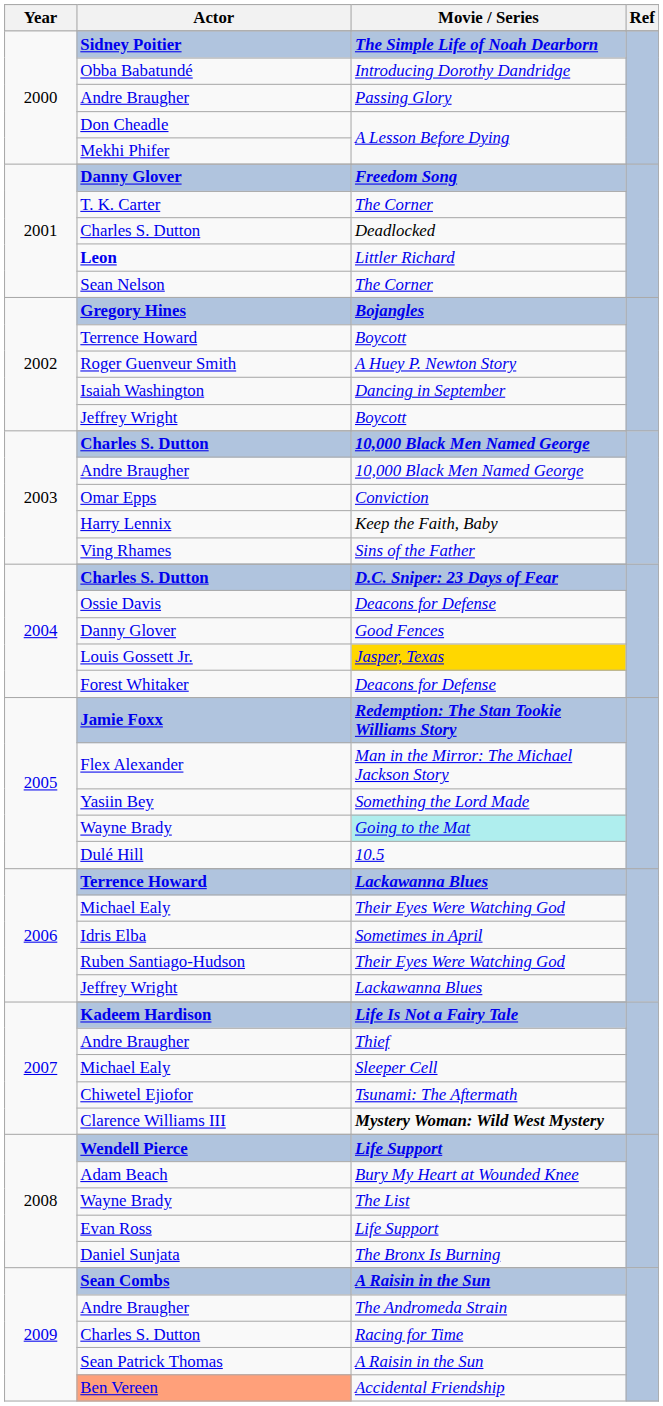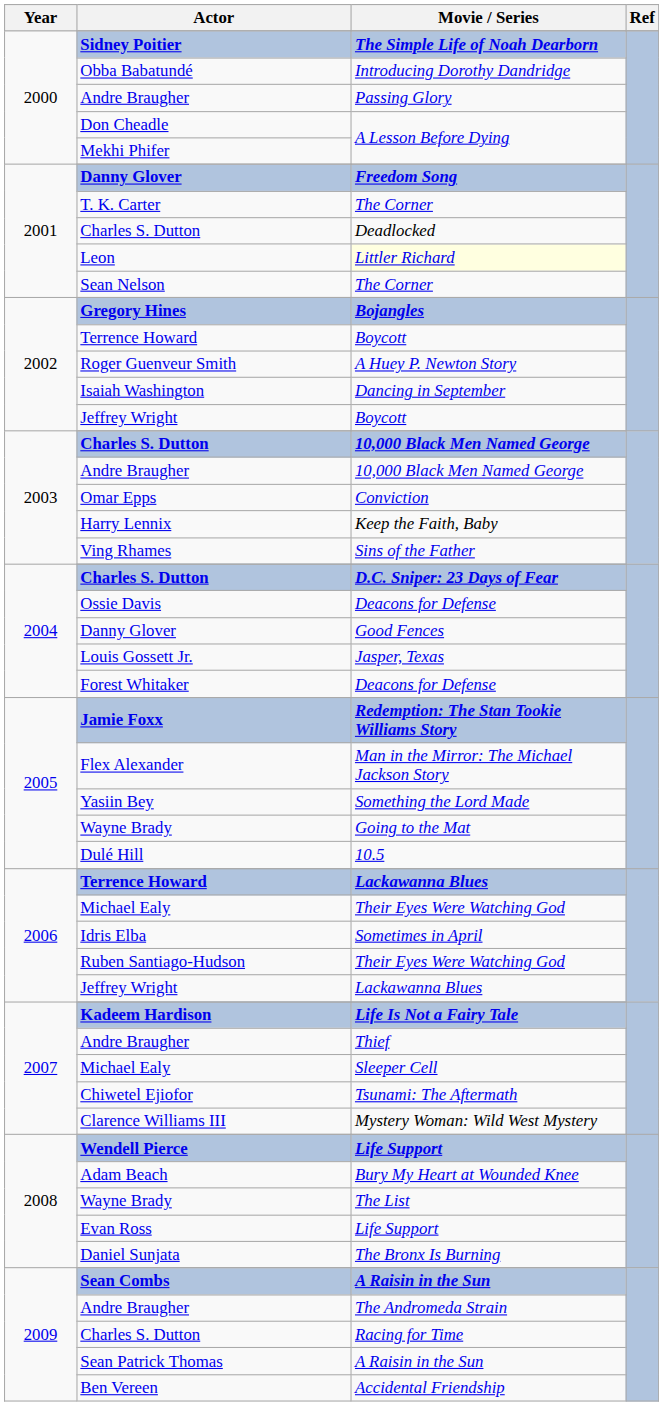(99, 257) bold -> (98, 257) normal
(405, 257) no background -> (405, 257) lightyellow background
(399, 657) gold background -> (399, 657) no background
(413, 828) paleturquoise background -> (413, 828) no background
(479, 1121) bold -> (476, 1121) normal
(119, 1387) lightsalmon background -> (119, 1387) no background
